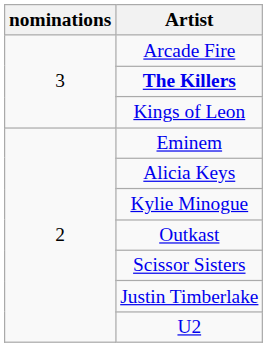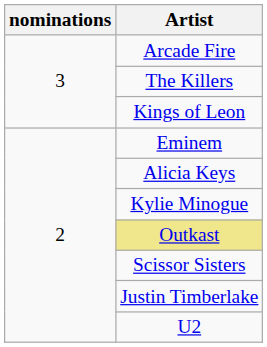(189, 81) bold -> (189, 81) normal
(189, 234) no background -> (189, 234) khaki background
